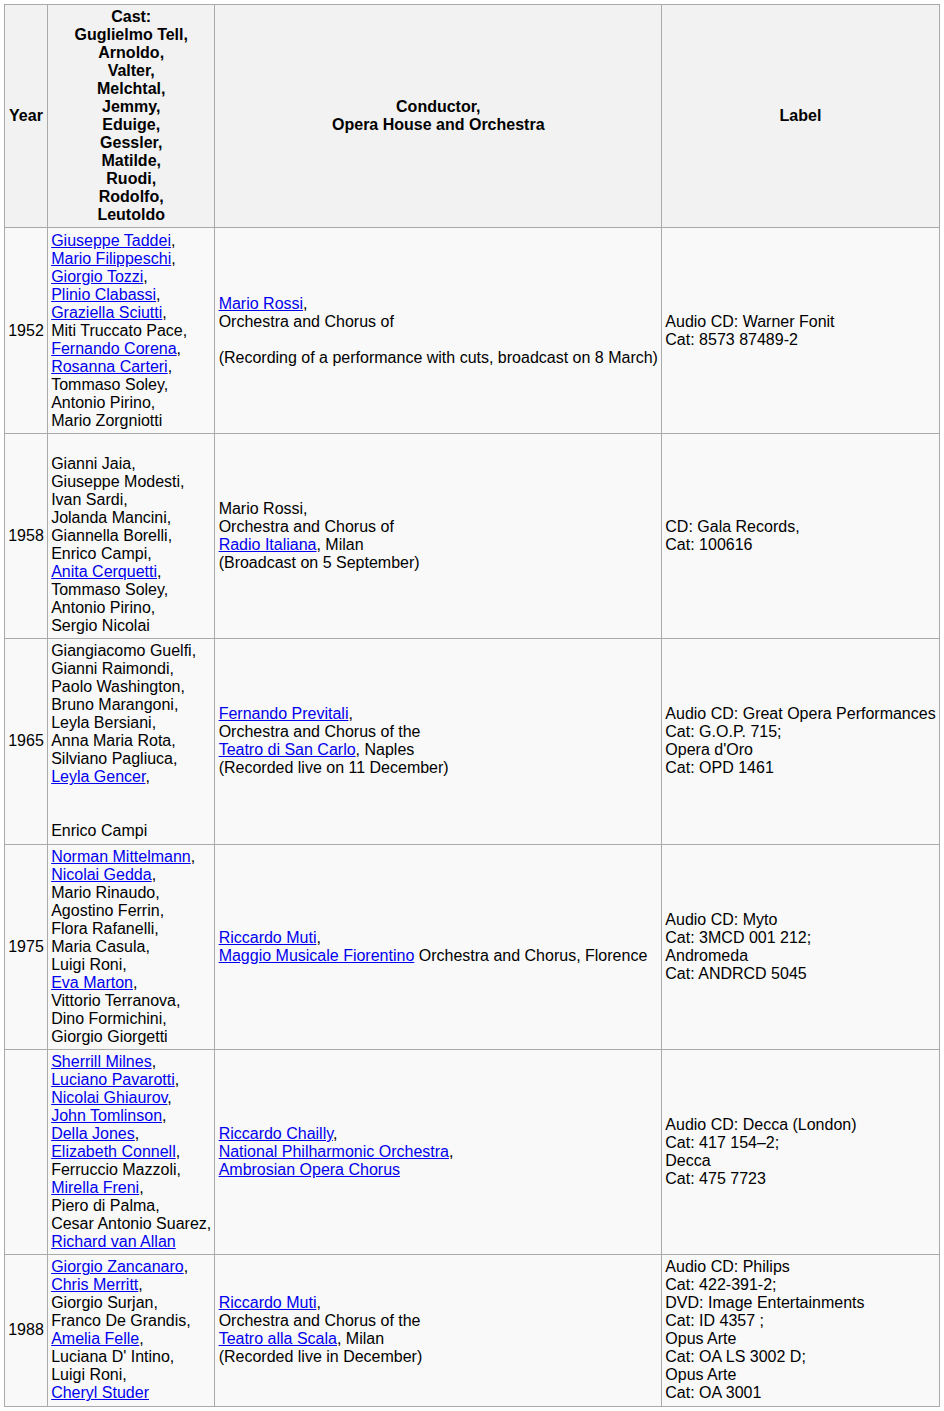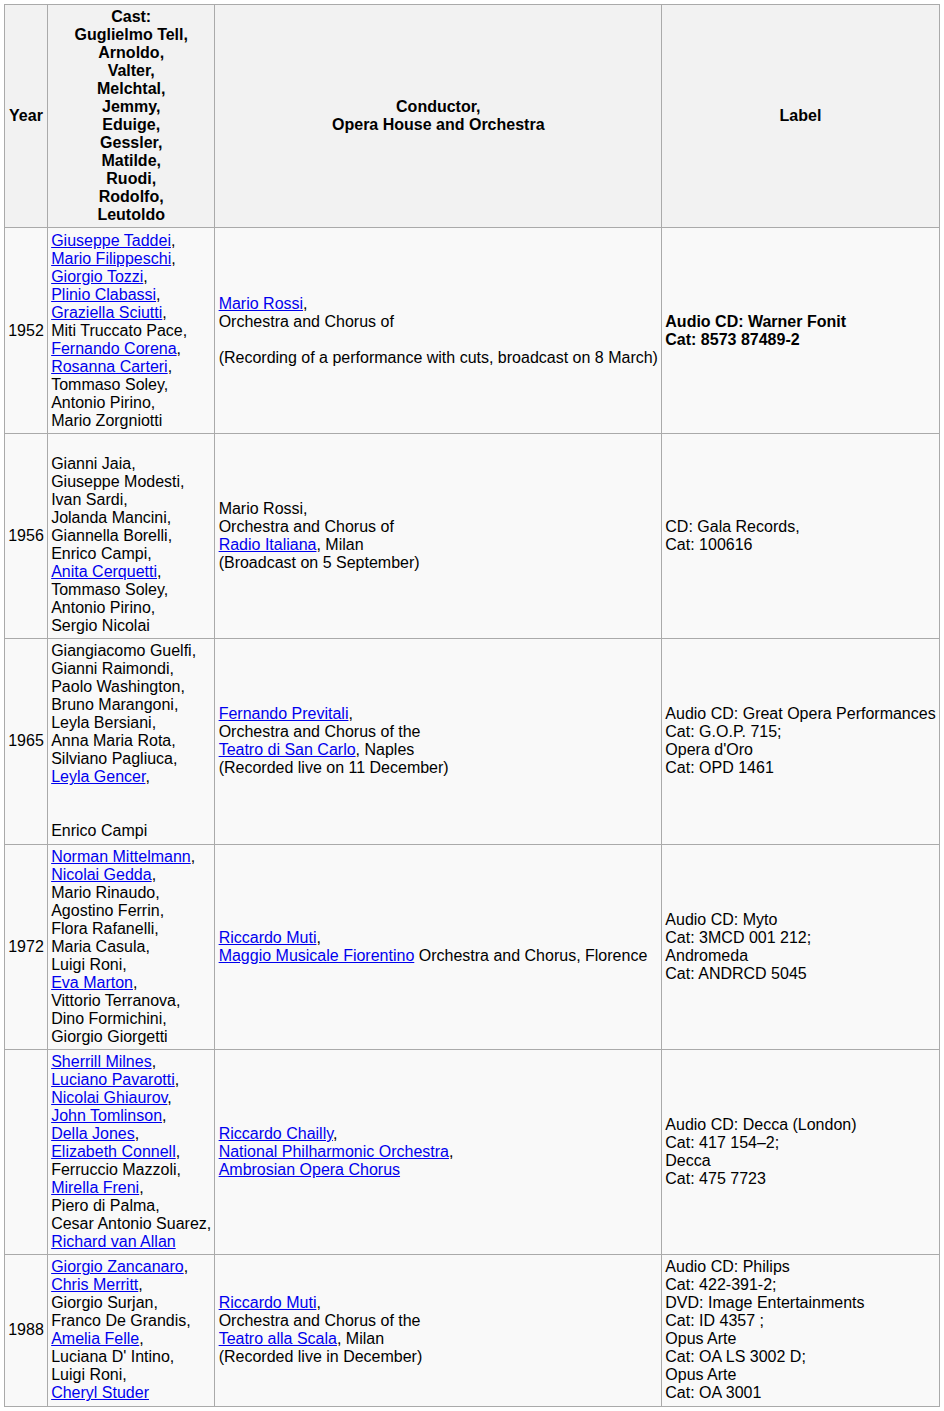(750, 330) normal -> (756, 330) bold
(26, 535) 1958 -> (26, 535) 1956
(26, 946) 1975 -> (26, 946) 1972
